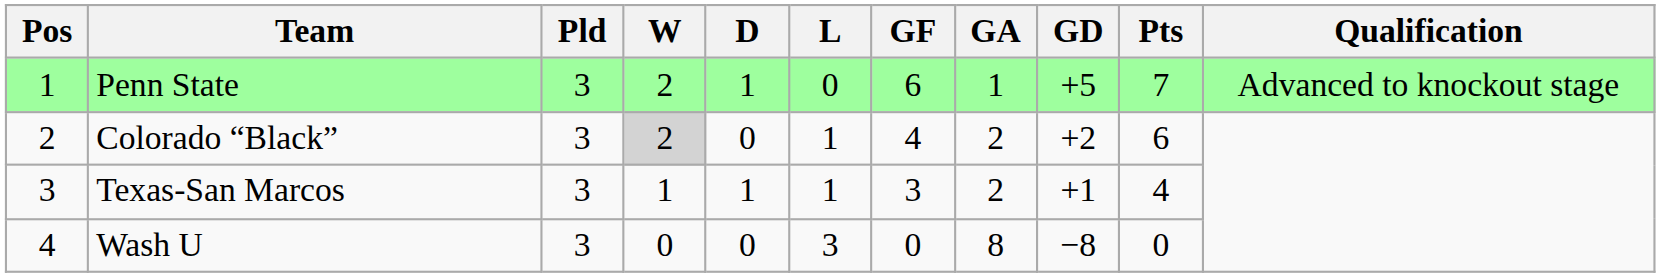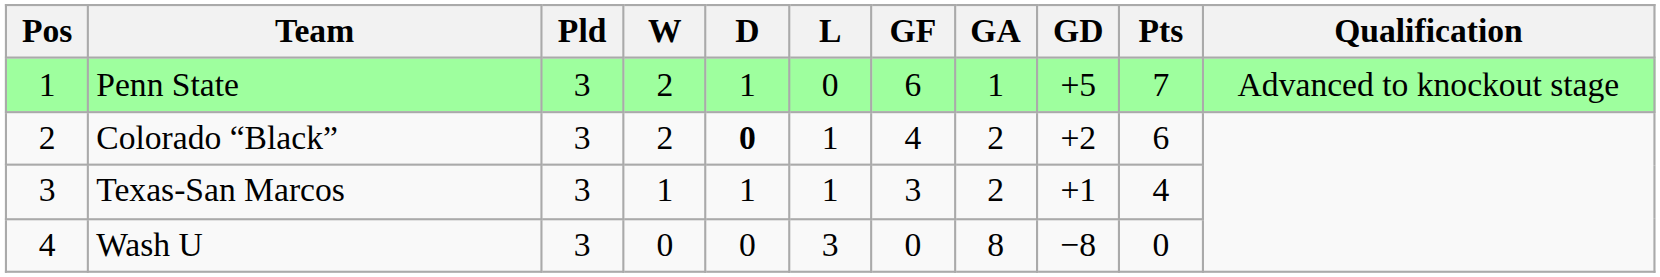(665, 137) lightgrey background -> (665, 137) no background
(748, 137) normal -> (748, 137) bold
